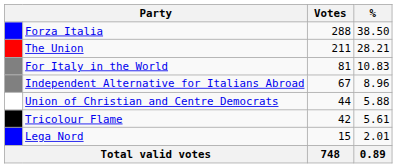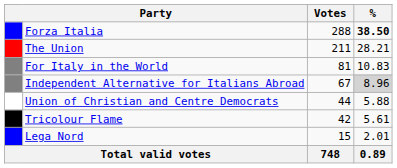(373, 31) normal -> (373, 31) bold
(376, 84) no background -> (376, 84) lightgrey background
